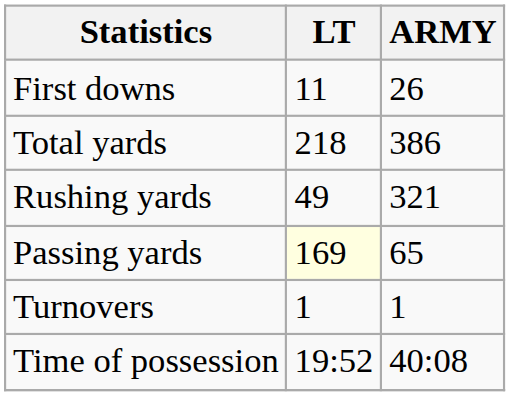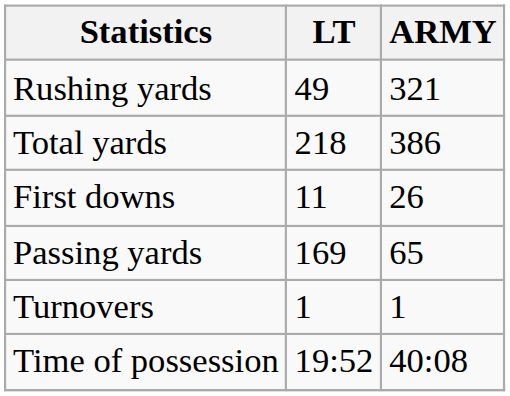rows swapped: (94, 87) <-> (112, 196)
(321, 251) lightyellow background -> (321, 251) no background
